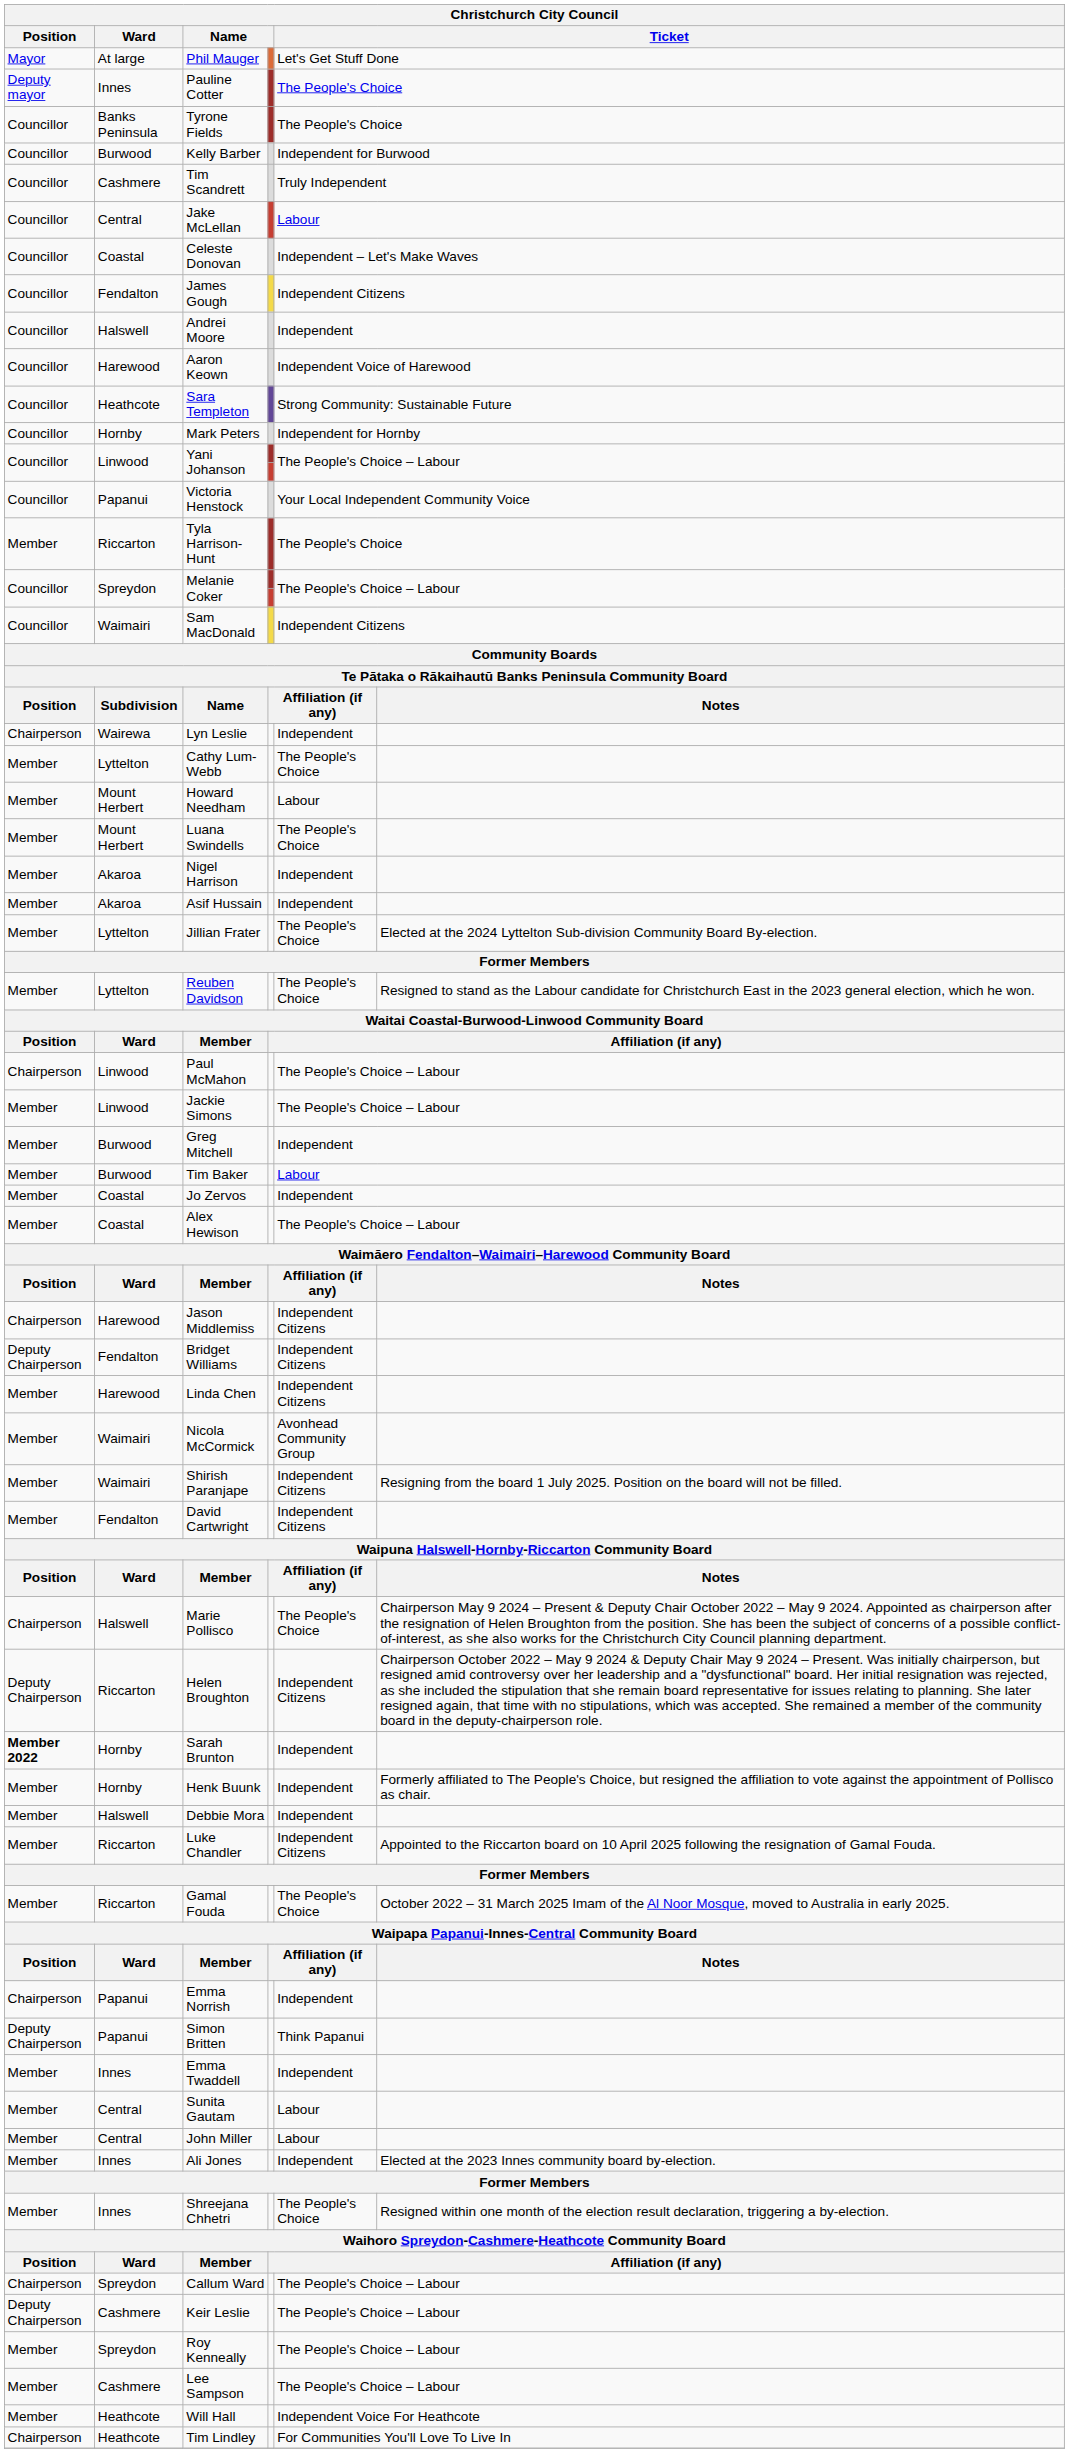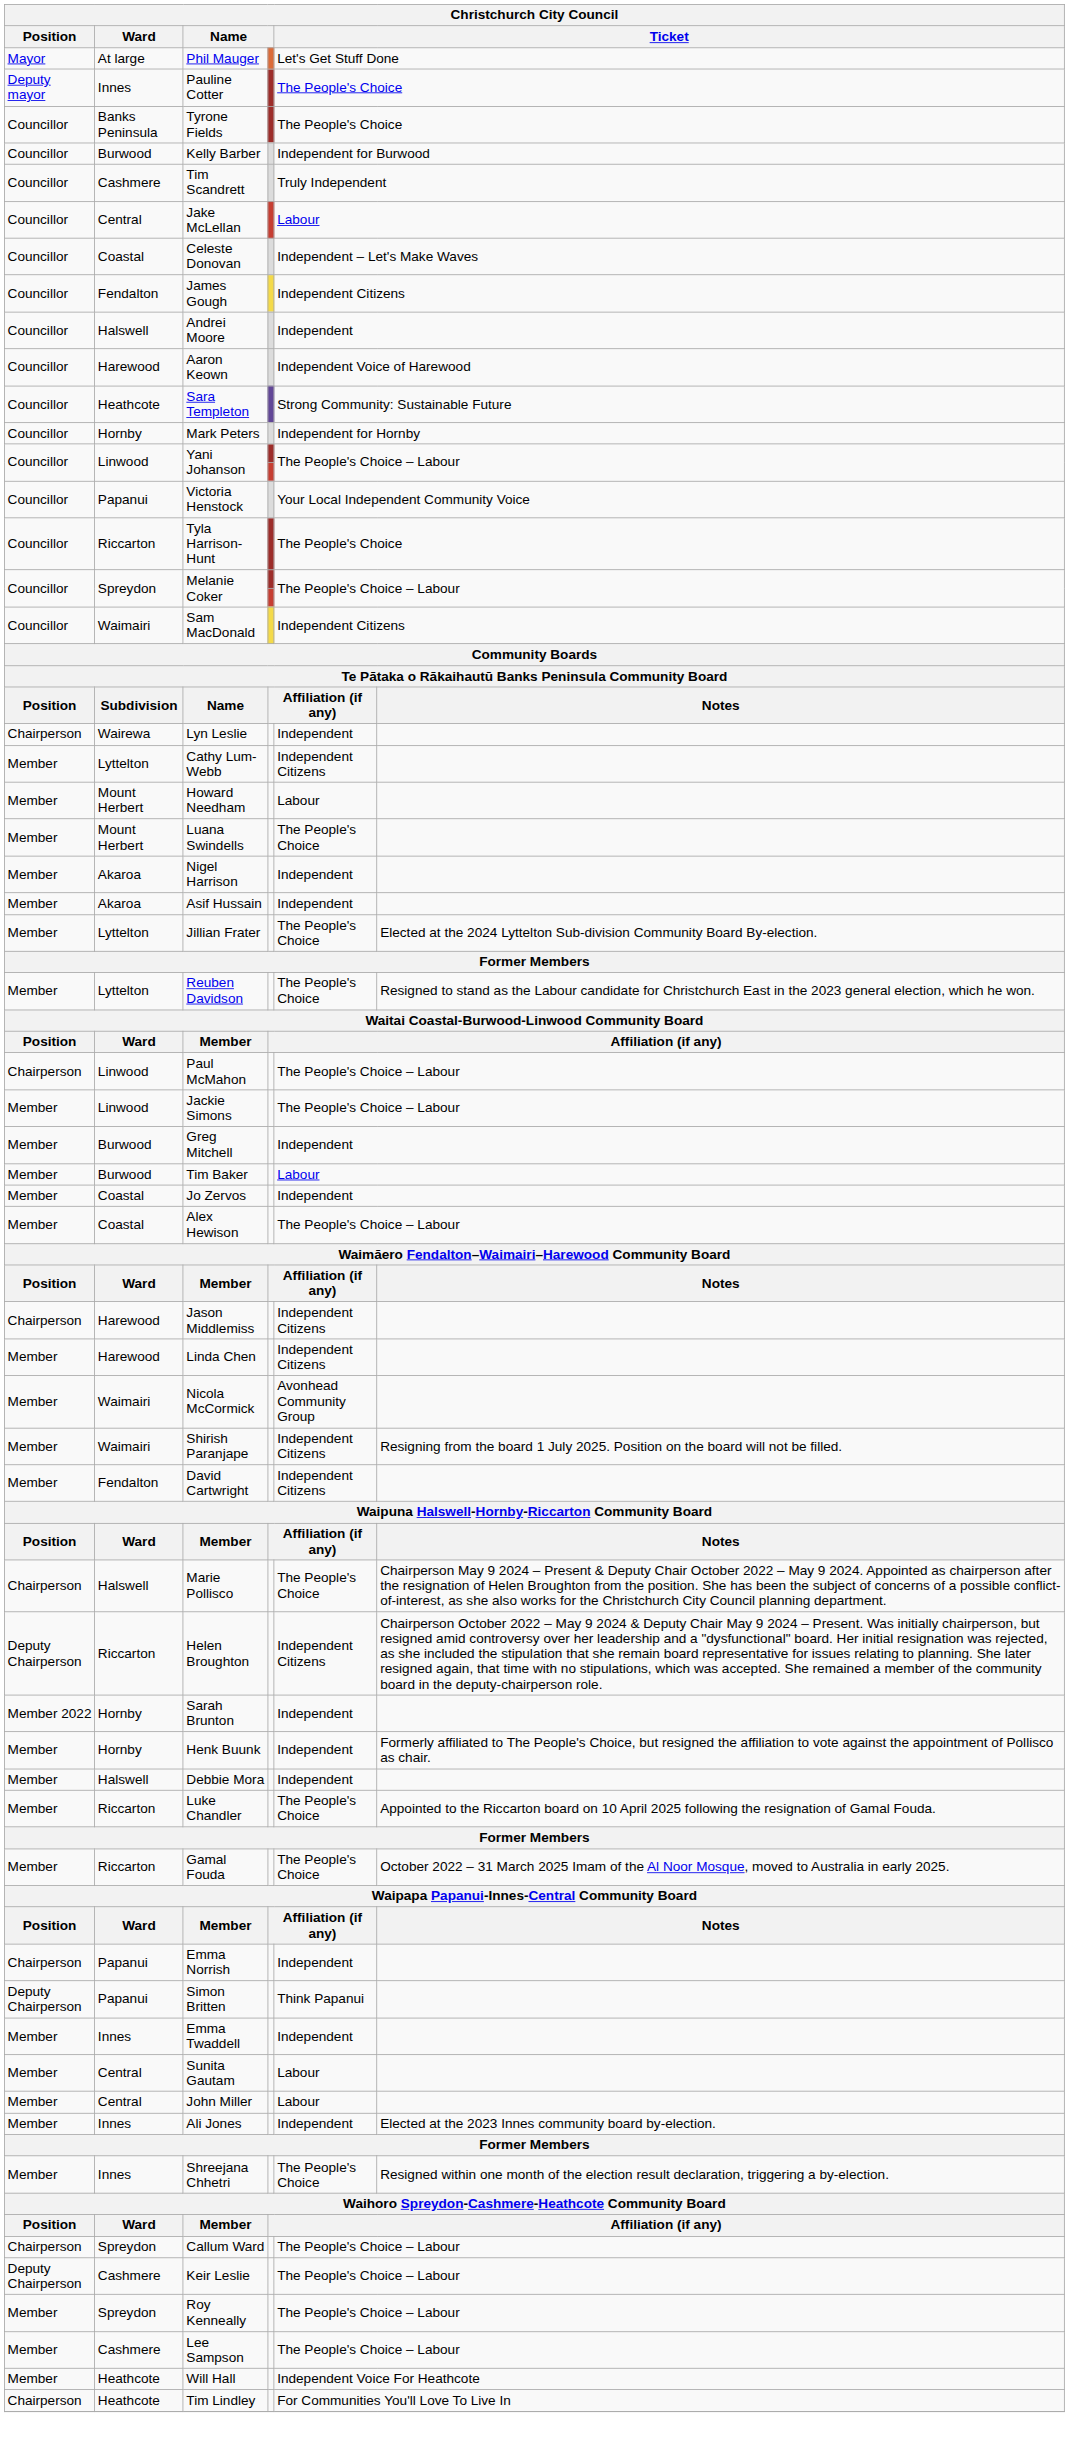(33, 543) Member -> (38, 543) Councillor
(317, 763) The People's Choice -> (315, 763) Independent Citizens
- row: (128, 1357)
(34, 1750) bold -> (50, 1713) normal
(315, 1845) Independent Citizens -> (317, 1808) The People's Choice
